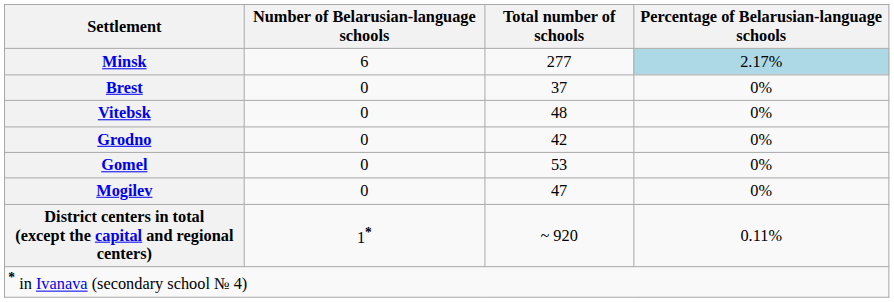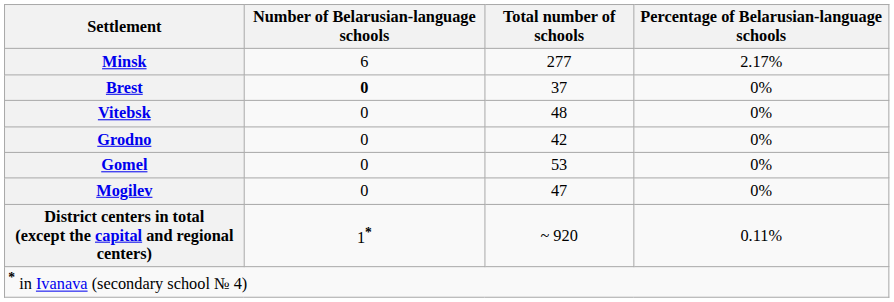(761, 61) lightblue background -> (761, 61) no background
(364, 87) normal -> (364, 87) bold
